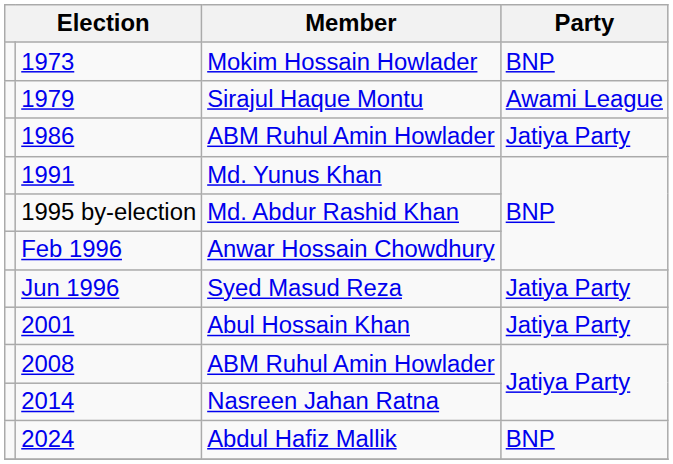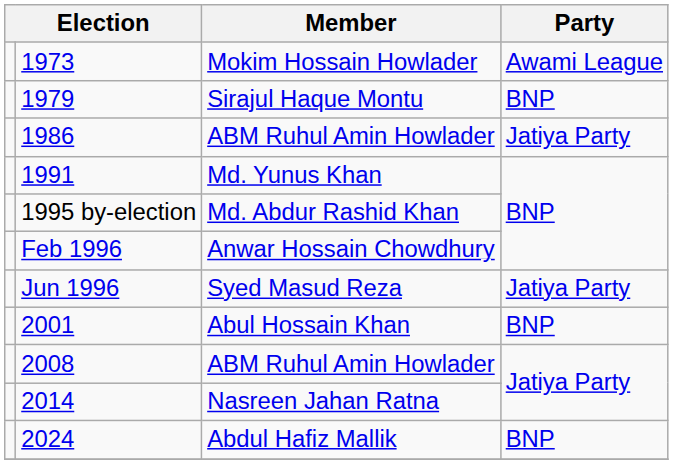(530, 61) BNP -> (584, 61) Awami League
(584, 99) Awami League -> (530, 99) BNP
(568, 325) Jatiya Party -> (530, 325) BNP
